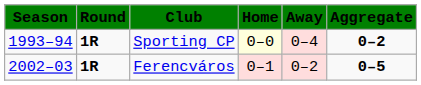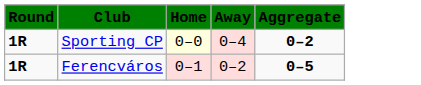- column: (40, 17)
